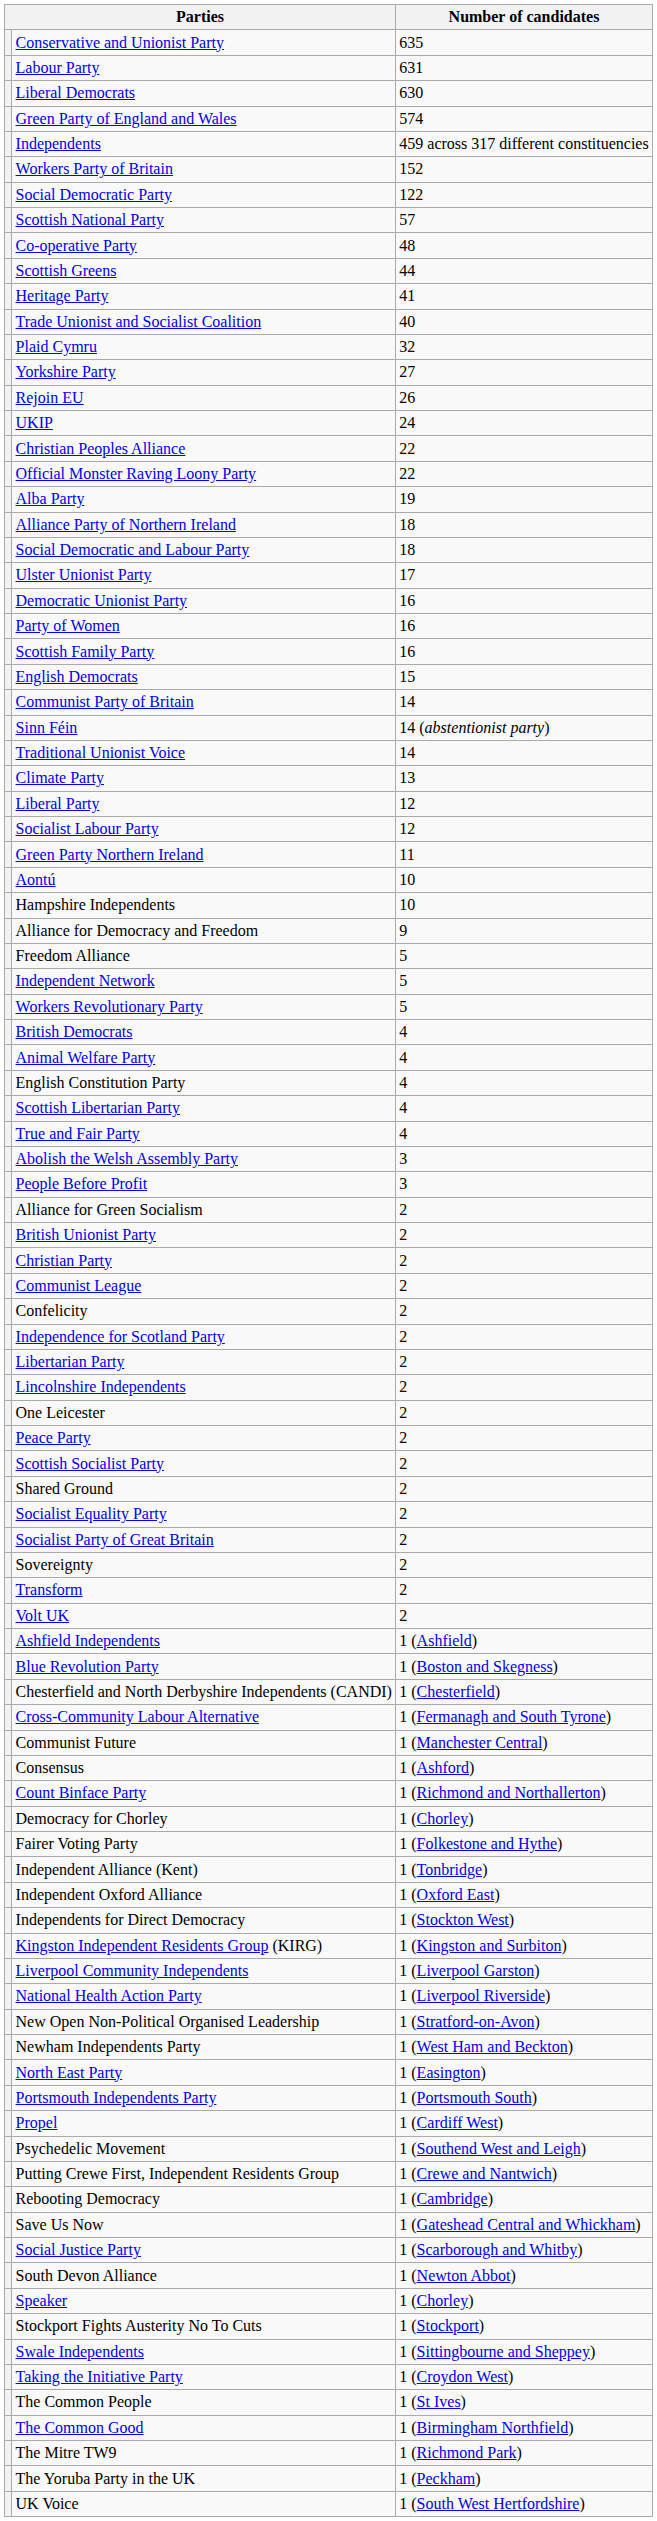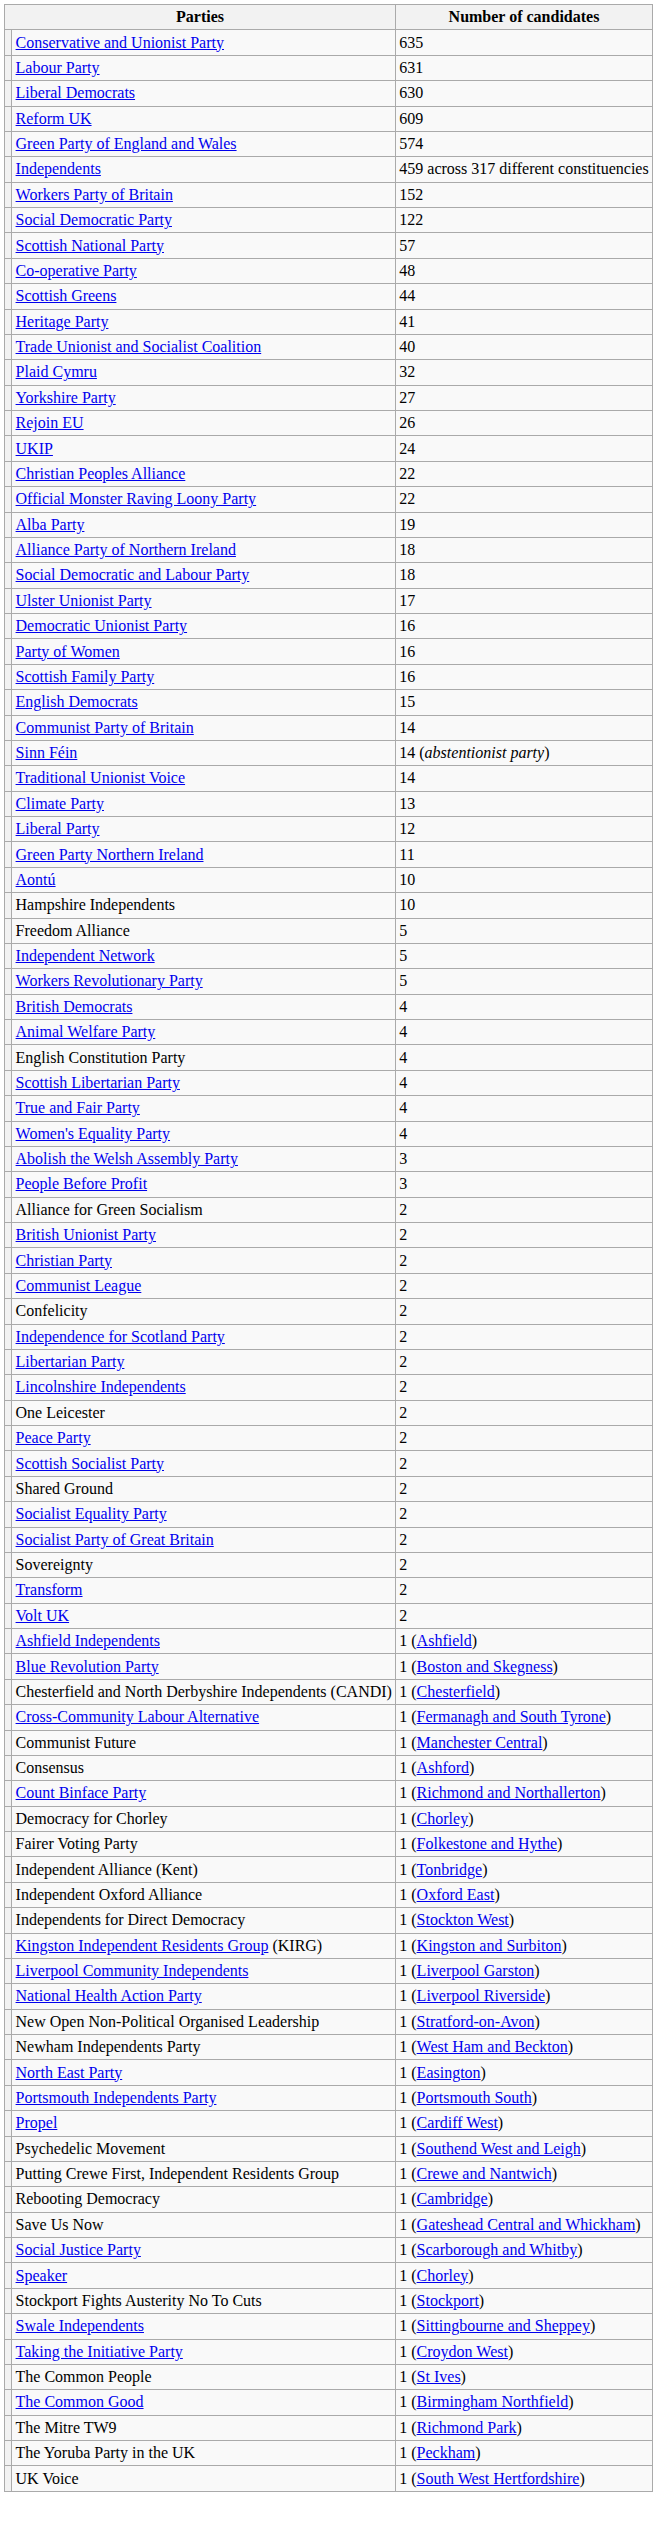+ row: (54, 118)
- row: (87, 829)
- row: (137, 930)
+ row: (93, 1133)
- row: (86, 2275)
